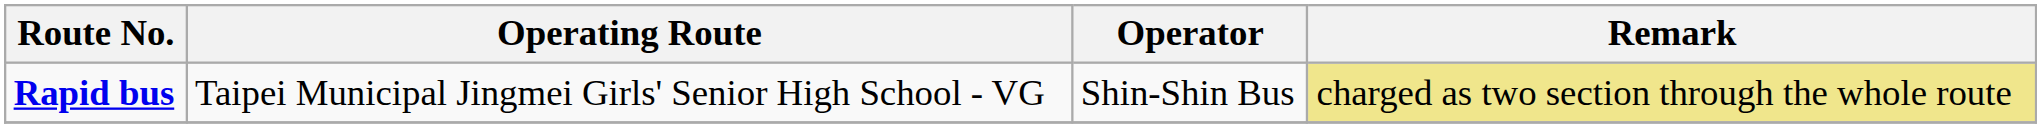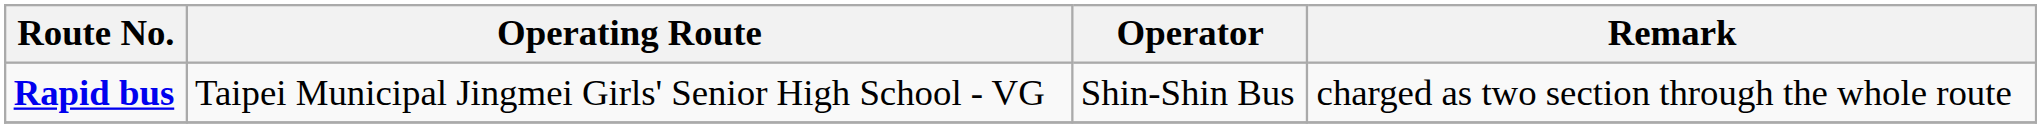(1664, 92) khaki background -> (1664, 92) no background
